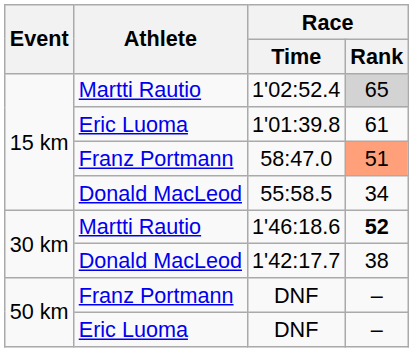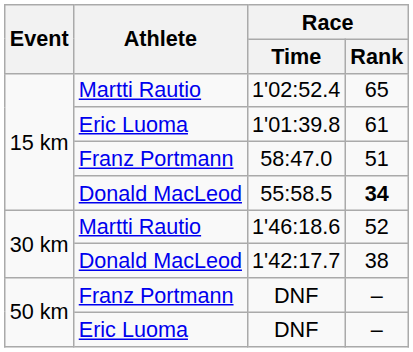(377, 90) lightgrey background -> (377, 90) no background
(377, 159) lightsalmon background -> (377, 159) no background
(377, 193) normal -> (377, 193) bold
(377, 227) bold -> (377, 227) normal
